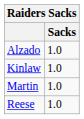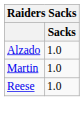- row: (24, 68)
